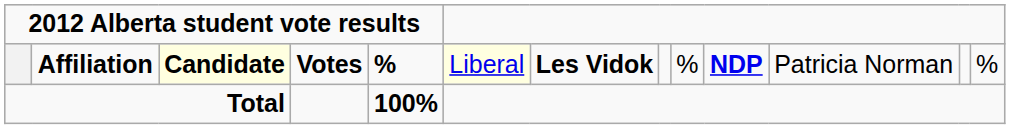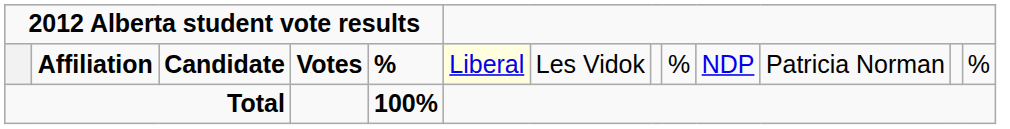(225, 63) lightyellow background -> (225, 63) no background
(595, 63) bold -> (590, 63) normal
(736, 63) bold -> (728, 63) normal
